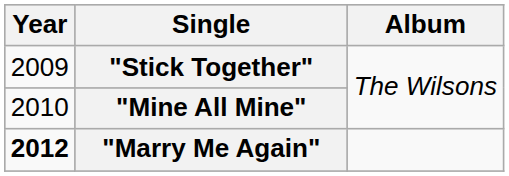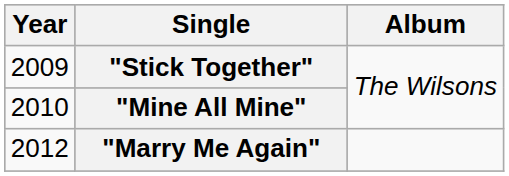(40, 149) bold -> (40, 149) normal
